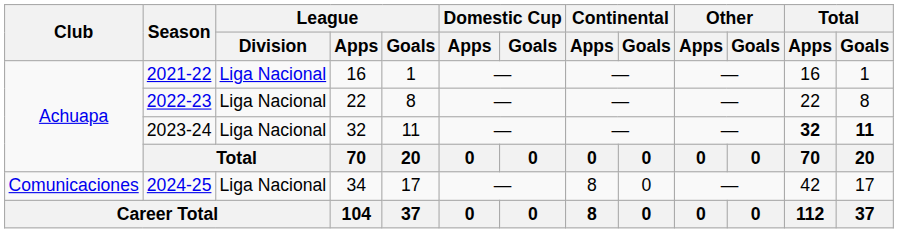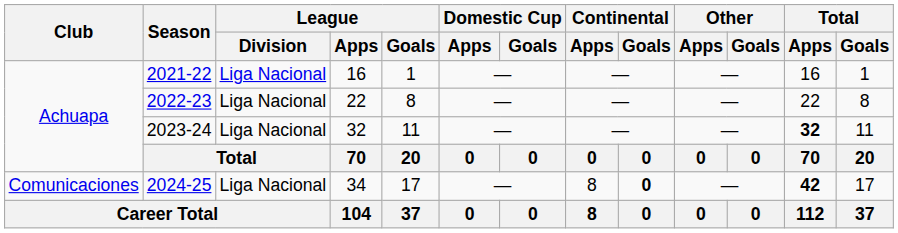(865, 130) bold -> (865, 130) normal
(646, 185) normal -> (646, 185) bold
(810, 185) normal -> (810, 185) bold
